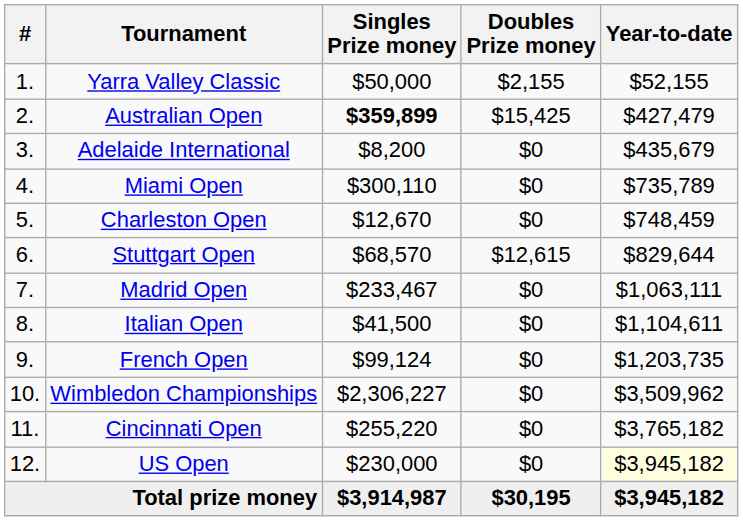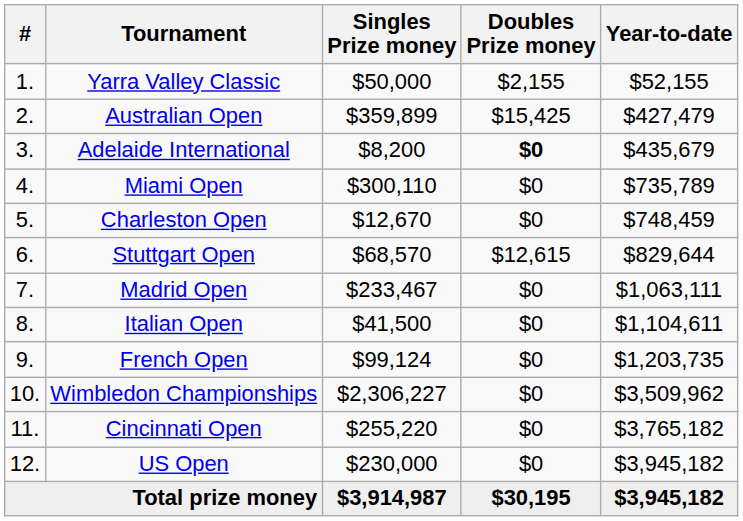(392, 116) bold -> (392, 116) normal
(531, 150) normal -> (531, 150) bold
(669, 463) lightyellow background -> (669, 463) no background
